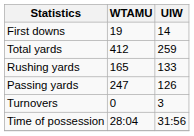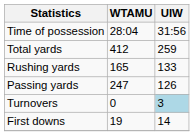rows swapped: (36, 31) <-> (56, 121)
(161, 103) no background -> (161, 103) lightblue background
